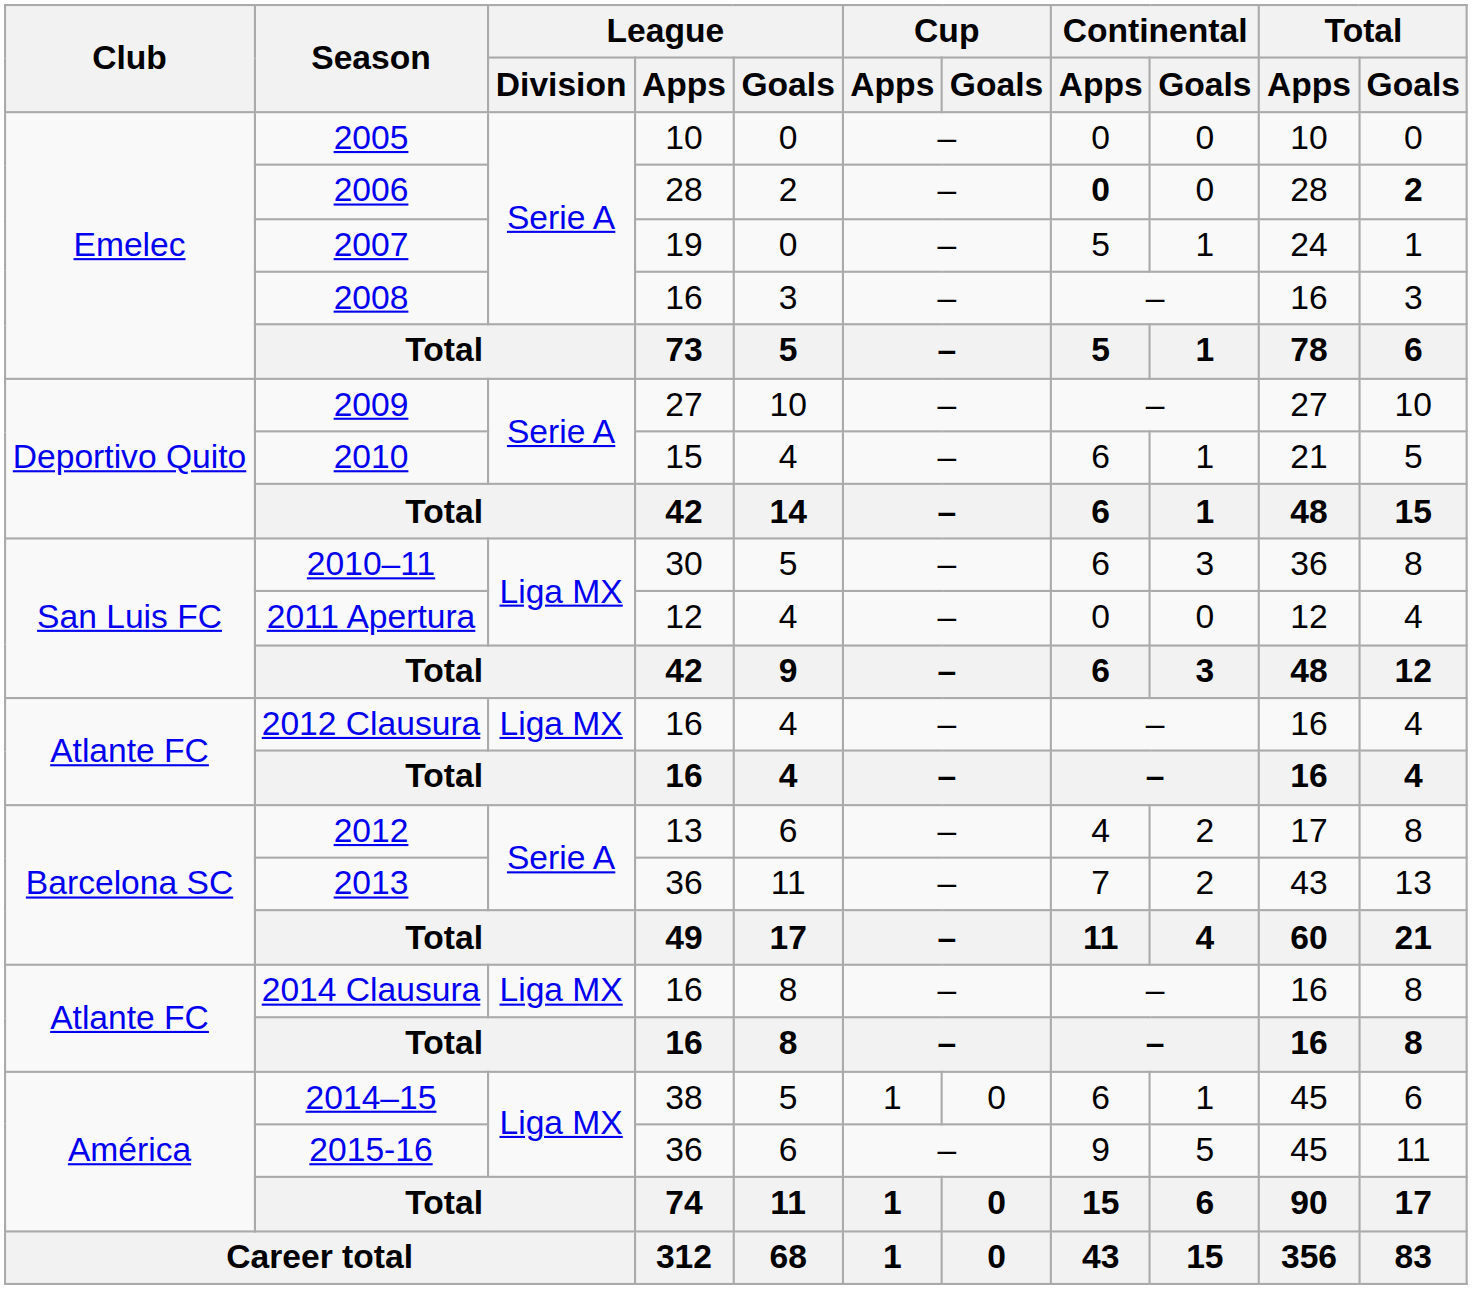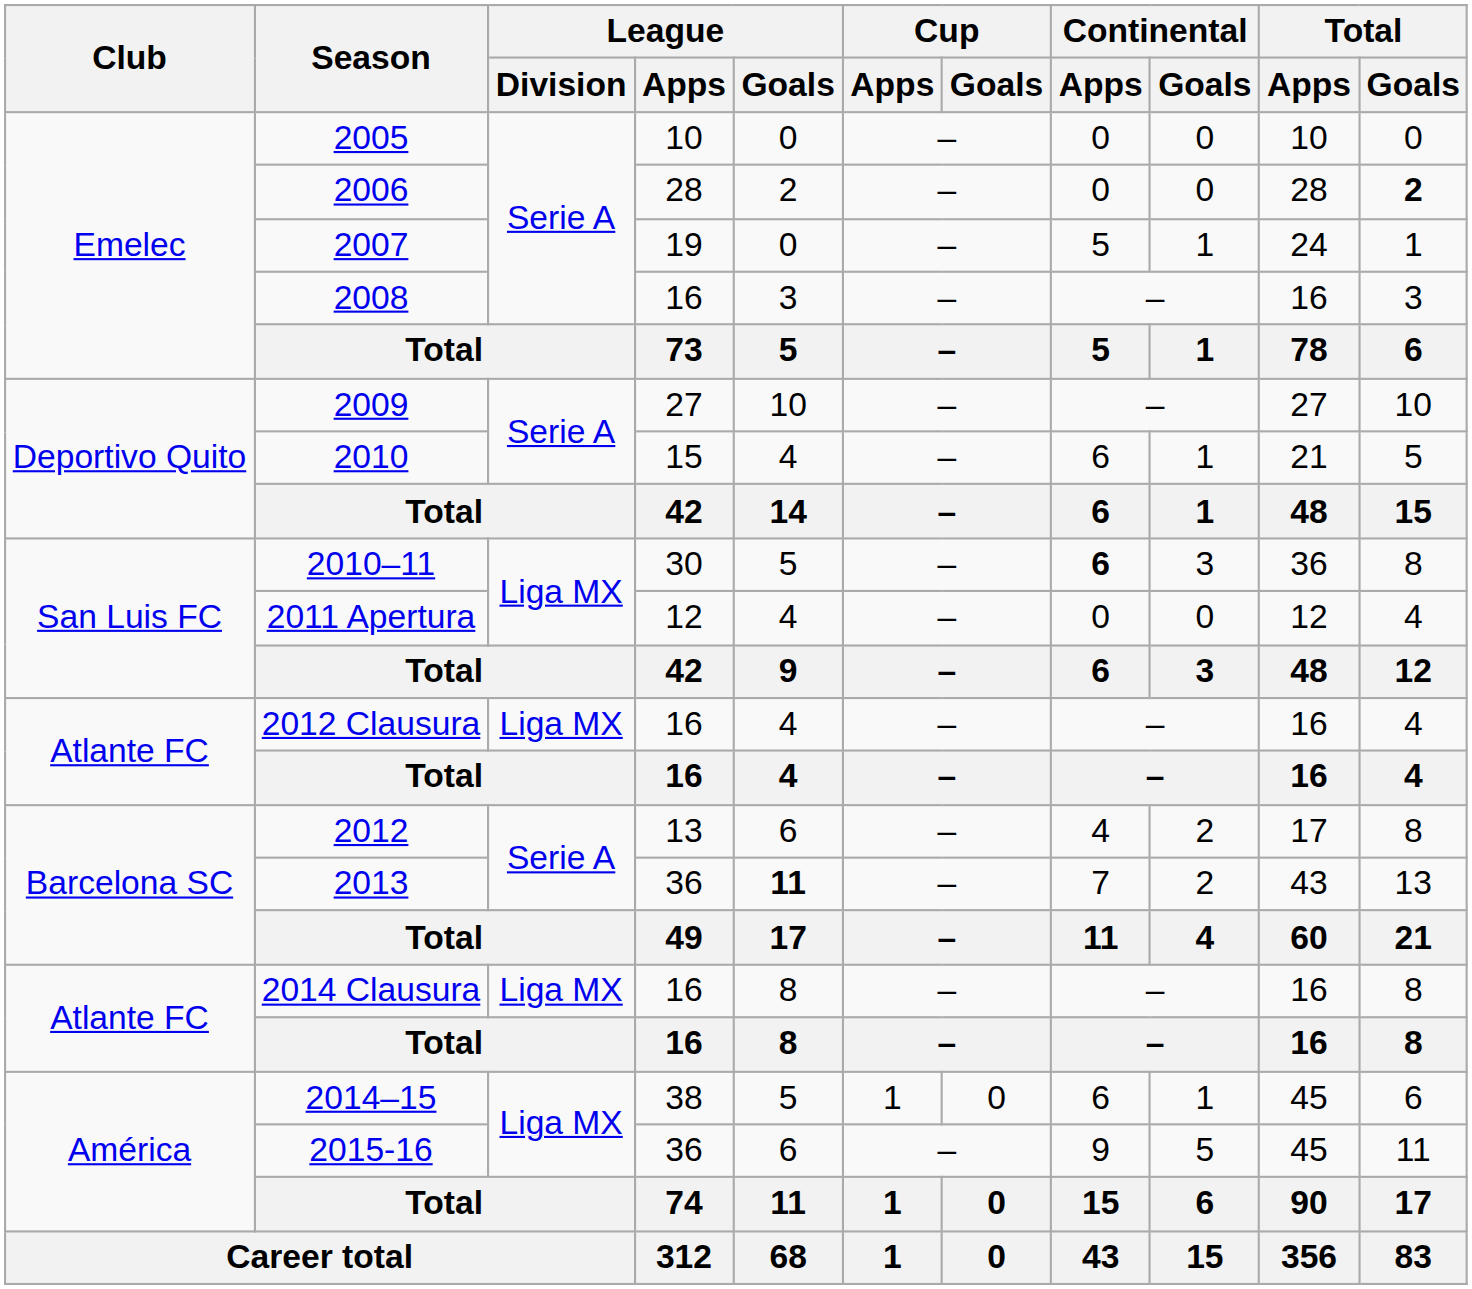(1101, 191) bold -> (1101, 191) normal
(1101, 564) normal -> (1101, 564) bold
(788, 883) normal -> (788, 883) bold
